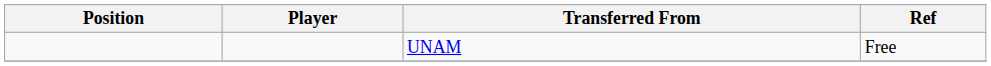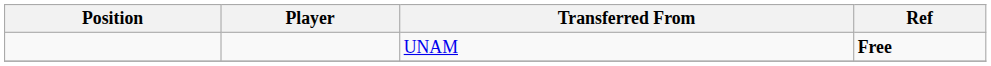(881, 46) normal -> (875, 46) bold
